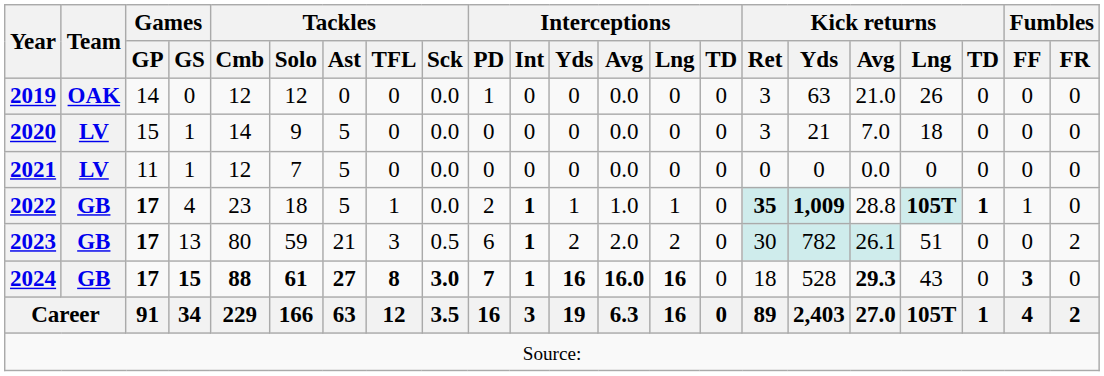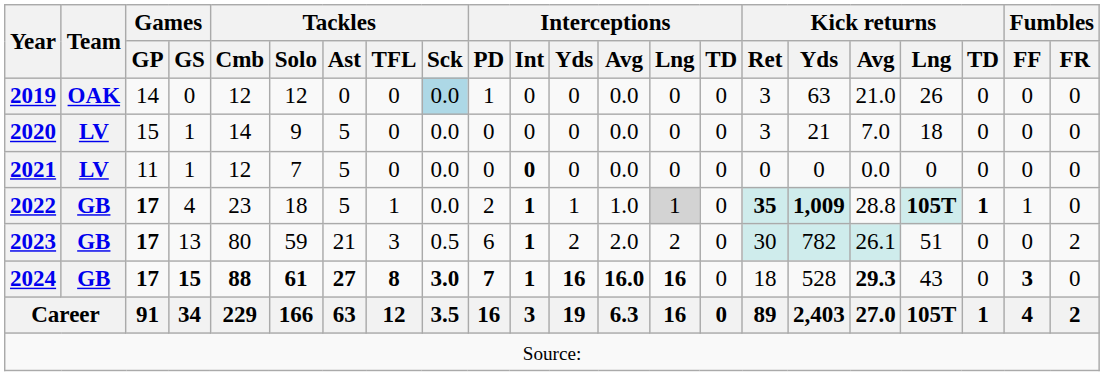(445, 95) no background -> (445, 95) lightblue background
(530, 168) normal -> (530, 168) bold
(675, 205) no background -> (675, 205) lightgrey background
